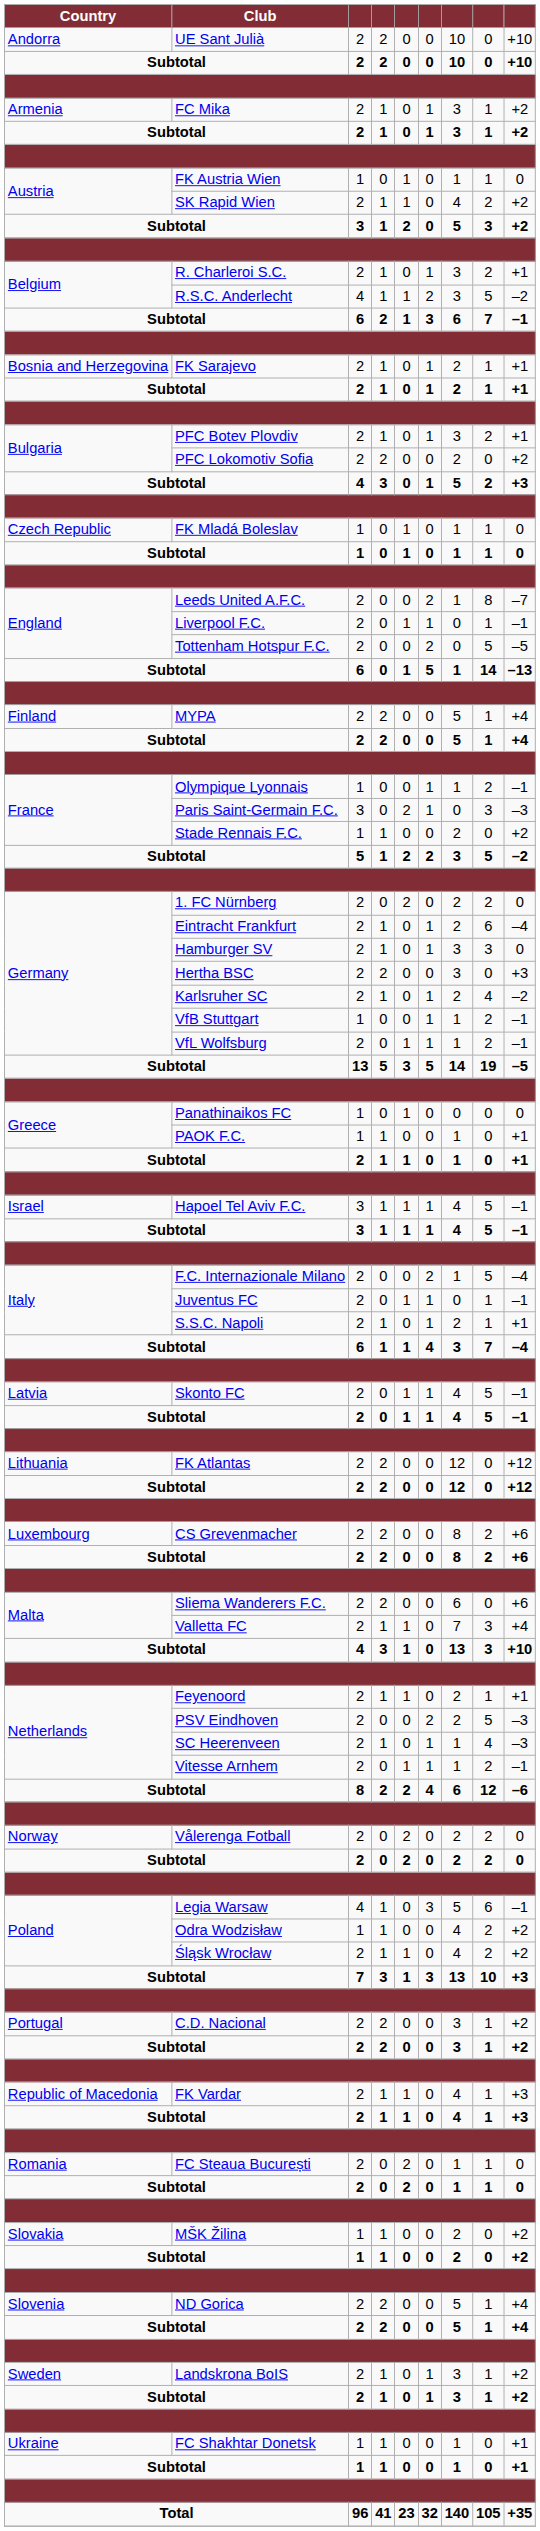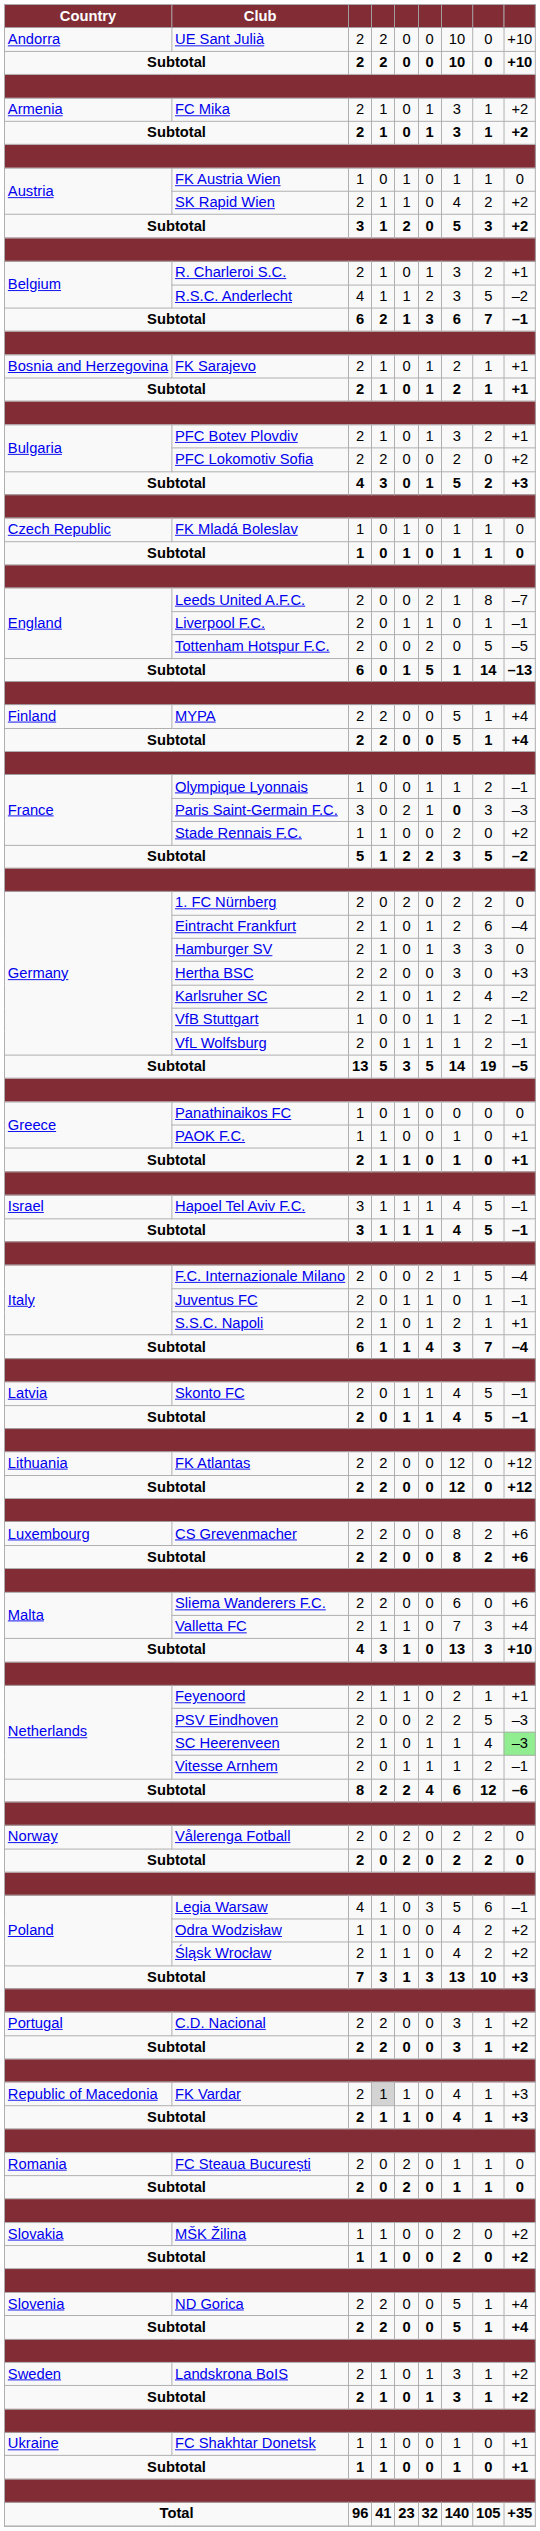(457, 809) normal -> (457, 809) bold
(520, 1743) no background -> (520, 1743) lightgreen background
(383, 2093) no background -> (383, 2093) lightgrey background
